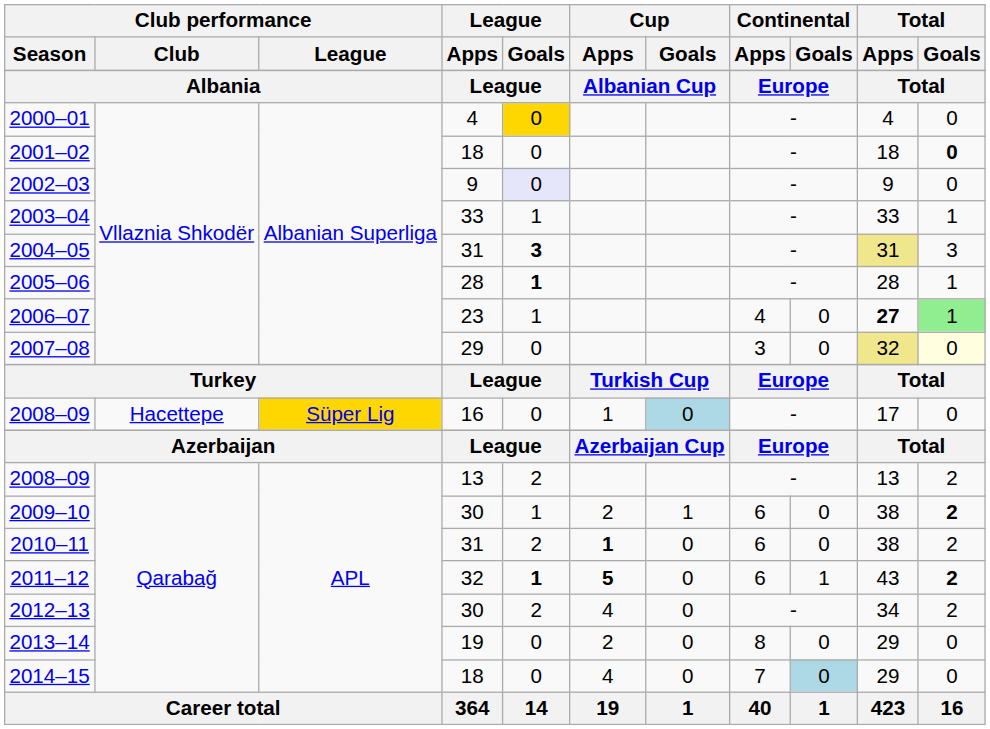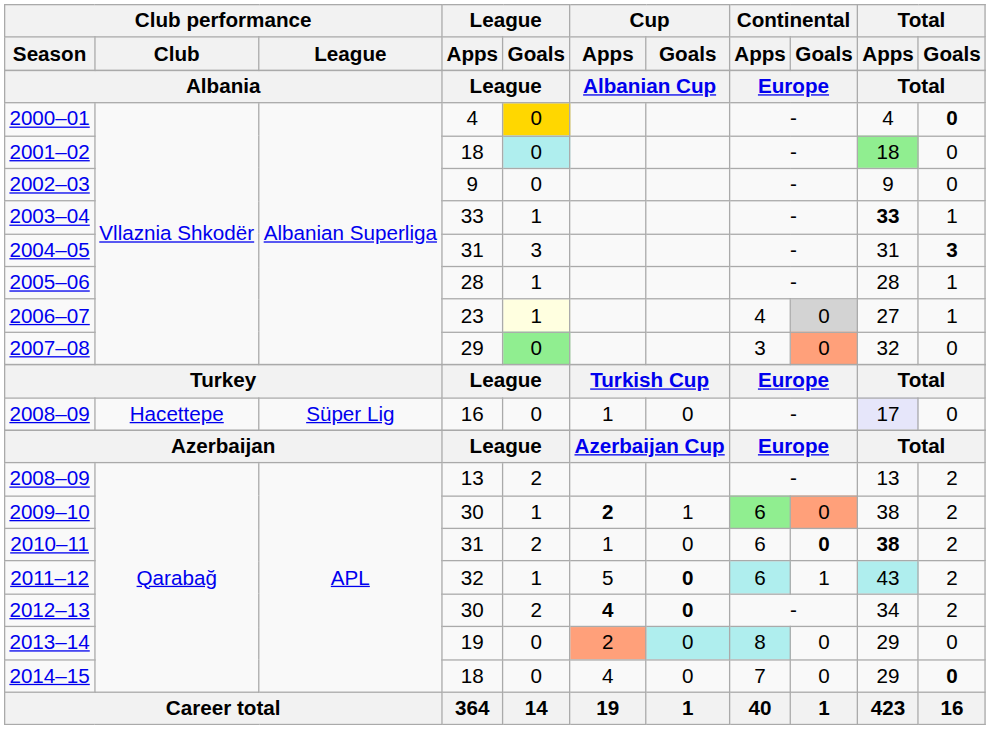(952, 119) normal -> (952, 119) bold
(536, 151) no background -> (536, 151) paleturquoise background
(888, 151) no background -> (888, 151) lightgreen background
(952, 151) bold -> (952, 151) normal
(536, 184) lavender background -> (536, 184) no background
(888, 217) normal -> (888, 217) bold
(536, 250) bold -> (536, 250) normal
(888, 250) khaki background -> (888, 250) no background
(952, 250) normal -> (952, 250) bold
(536, 282) bold -> (536, 282) normal
(536, 315) no background -> (536, 315) lightyellow background
(824, 315) no background -> (824, 315) lightgrey background
(888, 315) bold -> (888, 315) normal
(952, 315) lightgreen background -> (952, 315) no background
(536, 348) no background -> (536, 348) lightgreen background
(824, 348) no background -> (824, 348) lightsalmon background
(888, 348) khaki background -> (888, 348) no background
(952, 348) lightyellow background -> (952, 348) no background
(350, 413) gold background -> (350, 413) no background
(688, 413) lightblue background -> (688, 413) no background
(888, 413) no background -> (888, 413) lavender background
(608, 511) normal -> (608, 511) bold
(760, 511) no background -> (760, 511) lightgreen background
(824, 511) no background -> (824, 511) lightsalmon background
(952, 511) bold -> (952, 511) normal
(608, 544) bold -> (608, 544) normal
(824, 544) normal -> (824, 544) bold
(888, 544) normal -> (888, 544) bold
(536, 577) bold -> (536, 577) normal
(608, 577) bold -> (608, 577) normal
(688, 577) normal -> (688, 577) bold
(760, 577) no background -> (760, 577) paleturquoise background
(888, 577) no background -> (888, 577) paleturquoise background
(952, 577) bold -> (952, 577) normal
(608, 610) normal -> (608, 610) bold
(688, 610) normal -> (688, 610) bold
(608, 642) no background -> (608, 642) lightsalmon background
(688, 642) no background -> (688, 642) paleturquoise background
(760, 642) no background -> (760, 642) paleturquoise background
(824, 675) lightblue background -> (824, 675) no background
(952, 675) normal -> (952, 675) bold
